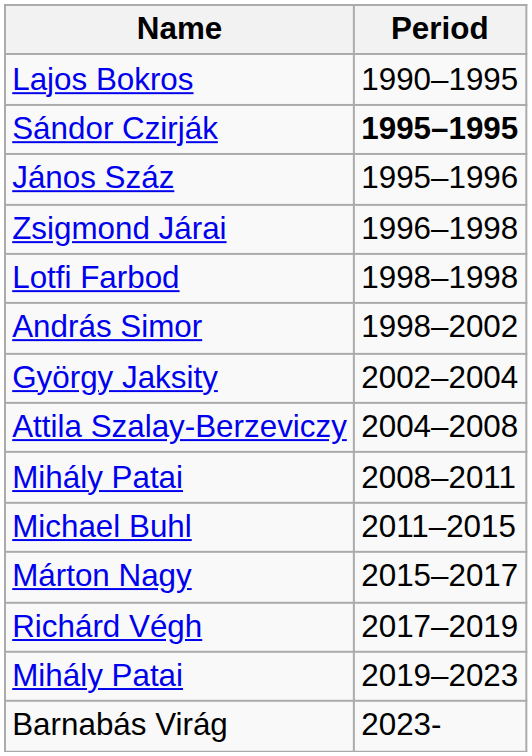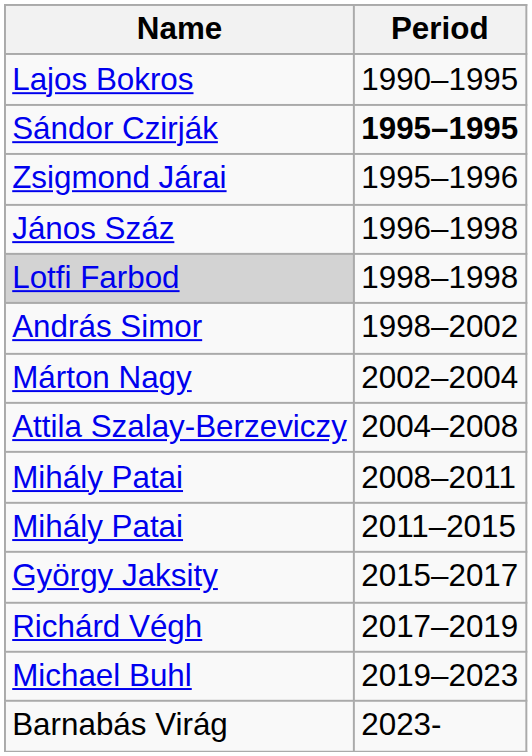(93, 178) János Száz -> (119, 178) Zsigmond Járai
(119, 228) Zsigmond Járai -> (93, 228) János Száz
(96, 278) no background -> (96, 278) lightgrey background
(115, 377) György Jaksity -> (102, 377) Márton Nagy
(102, 526) Michael Buhl -> (98, 526) Mihály Patai
(102, 576) Márton Nagy -> (115, 576) György Jaksity
(98, 675) Mihály Patai -> (102, 675) Michael Buhl
